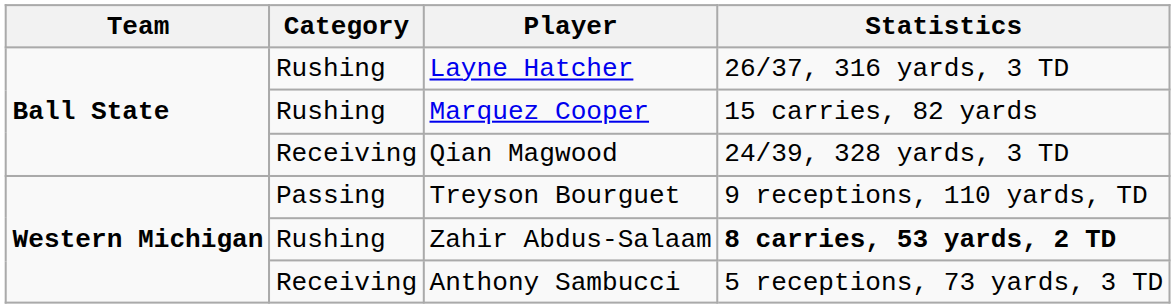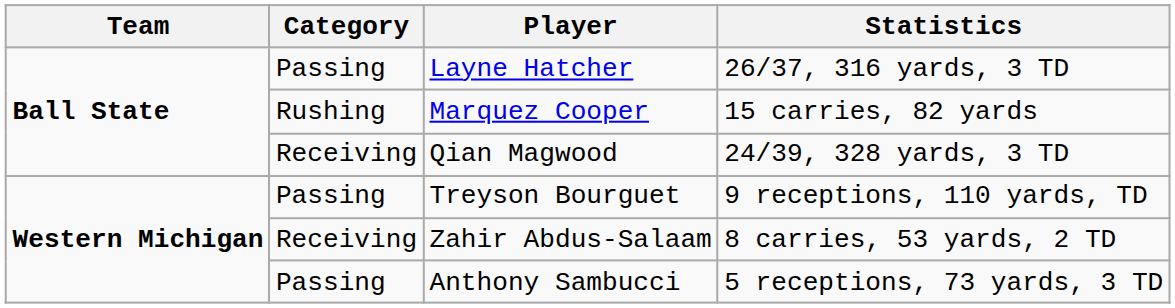(331, 69) Rushing -> (331, 69) Passing
(331, 239) Rushing -> (347, 239) Receiving
(920, 239) bold -> (920, 239) normal
(347, 282) Receiving -> (331, 282) Passing
